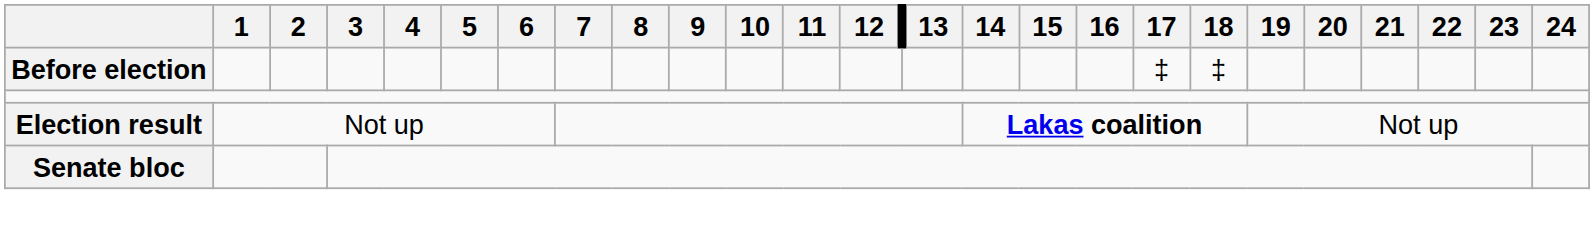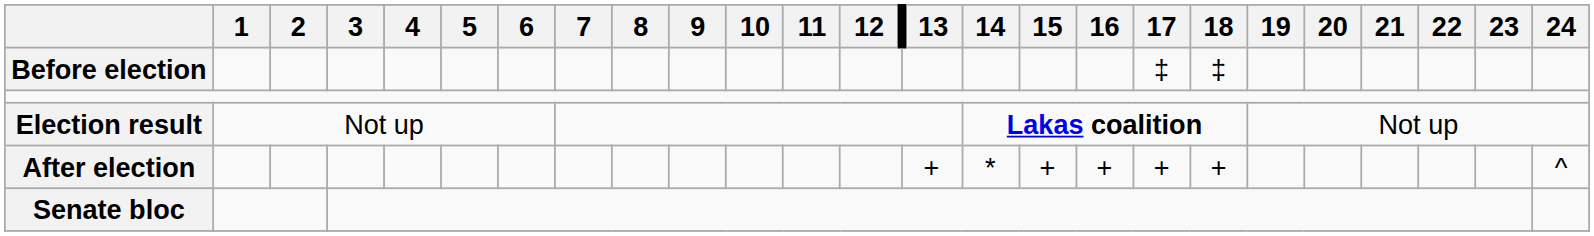+ row: (109, 168)
